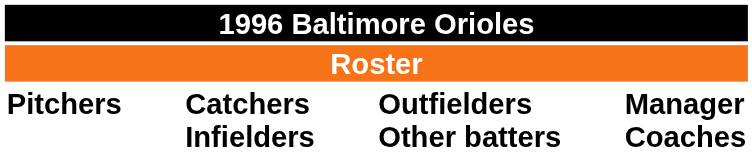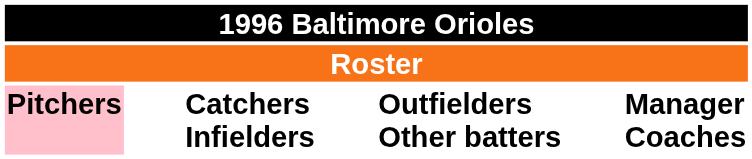(64, 104) no background -> (64, 104) pink background
